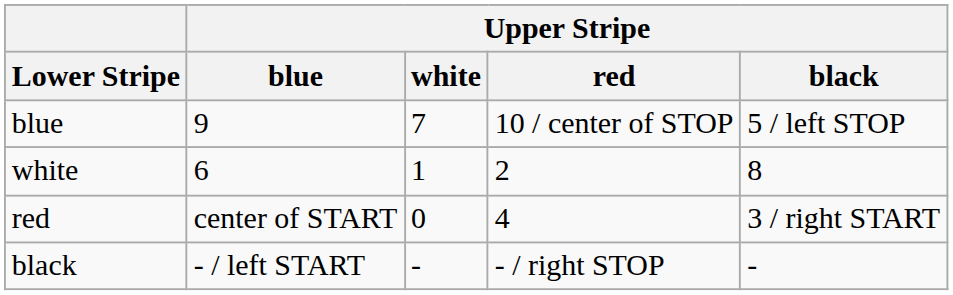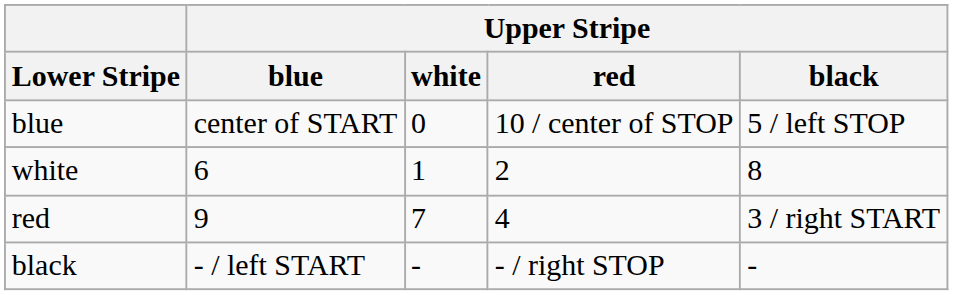(201, 123) 9 -> (296, 123) center of START
(419, 123) 7 -> (419, 123) 0
(296, 218) center of START -> (201, 218) 9
(419, 218) 0 -> (419, 218) 7
